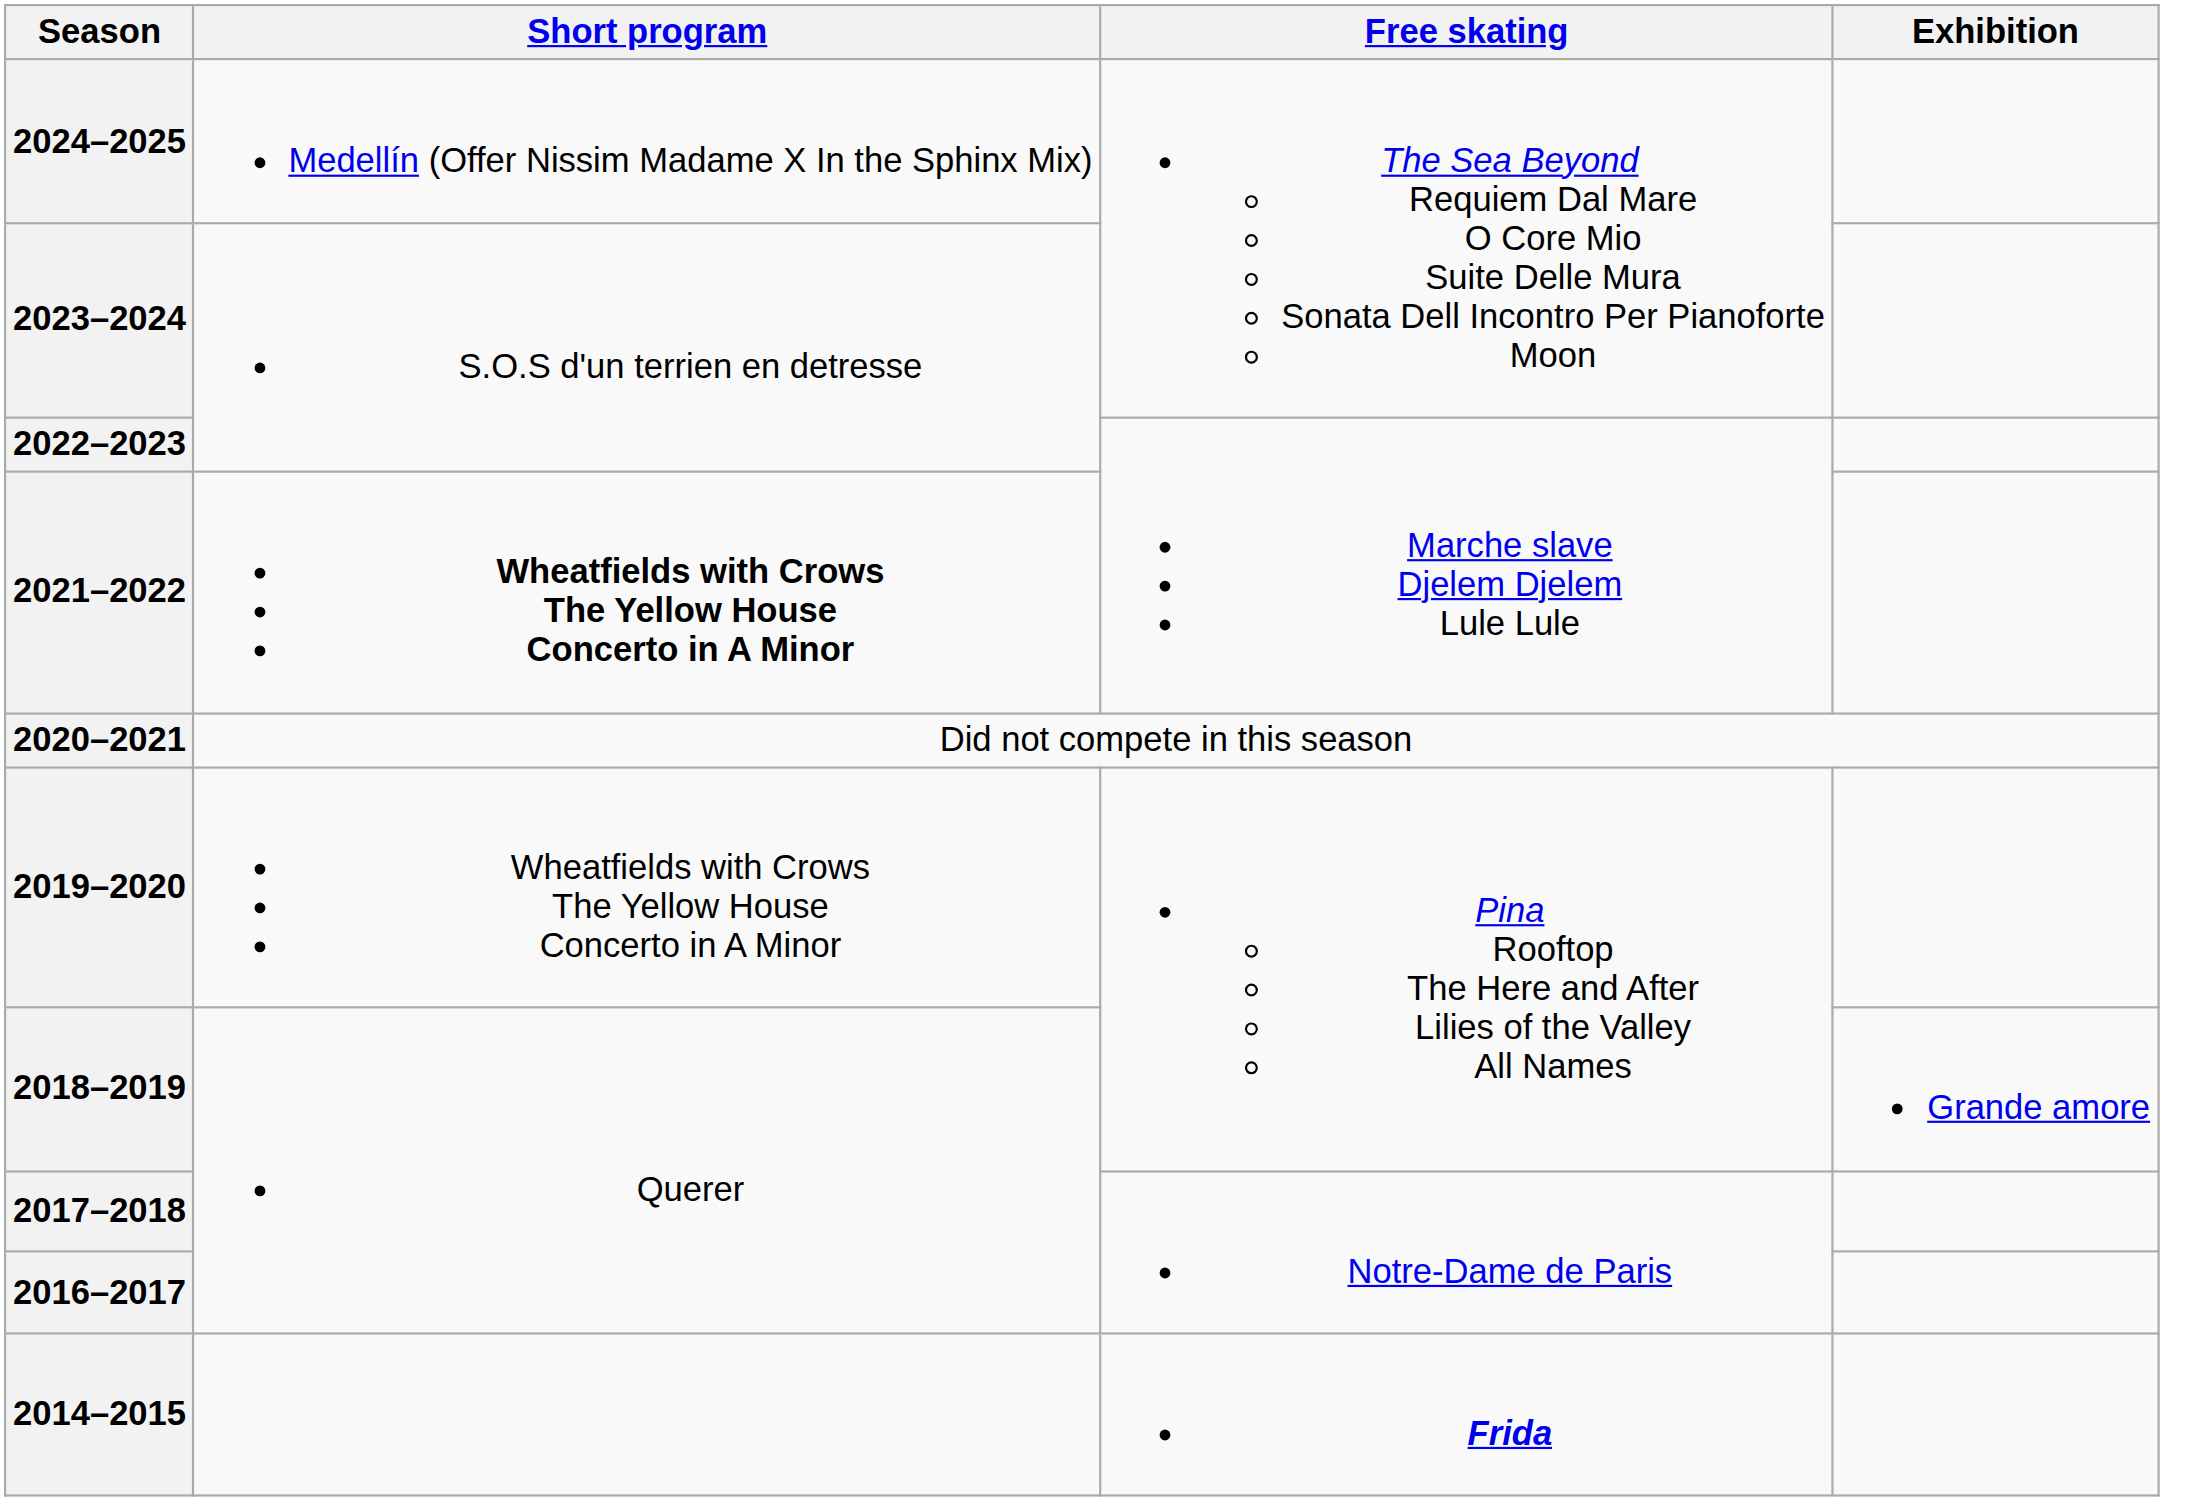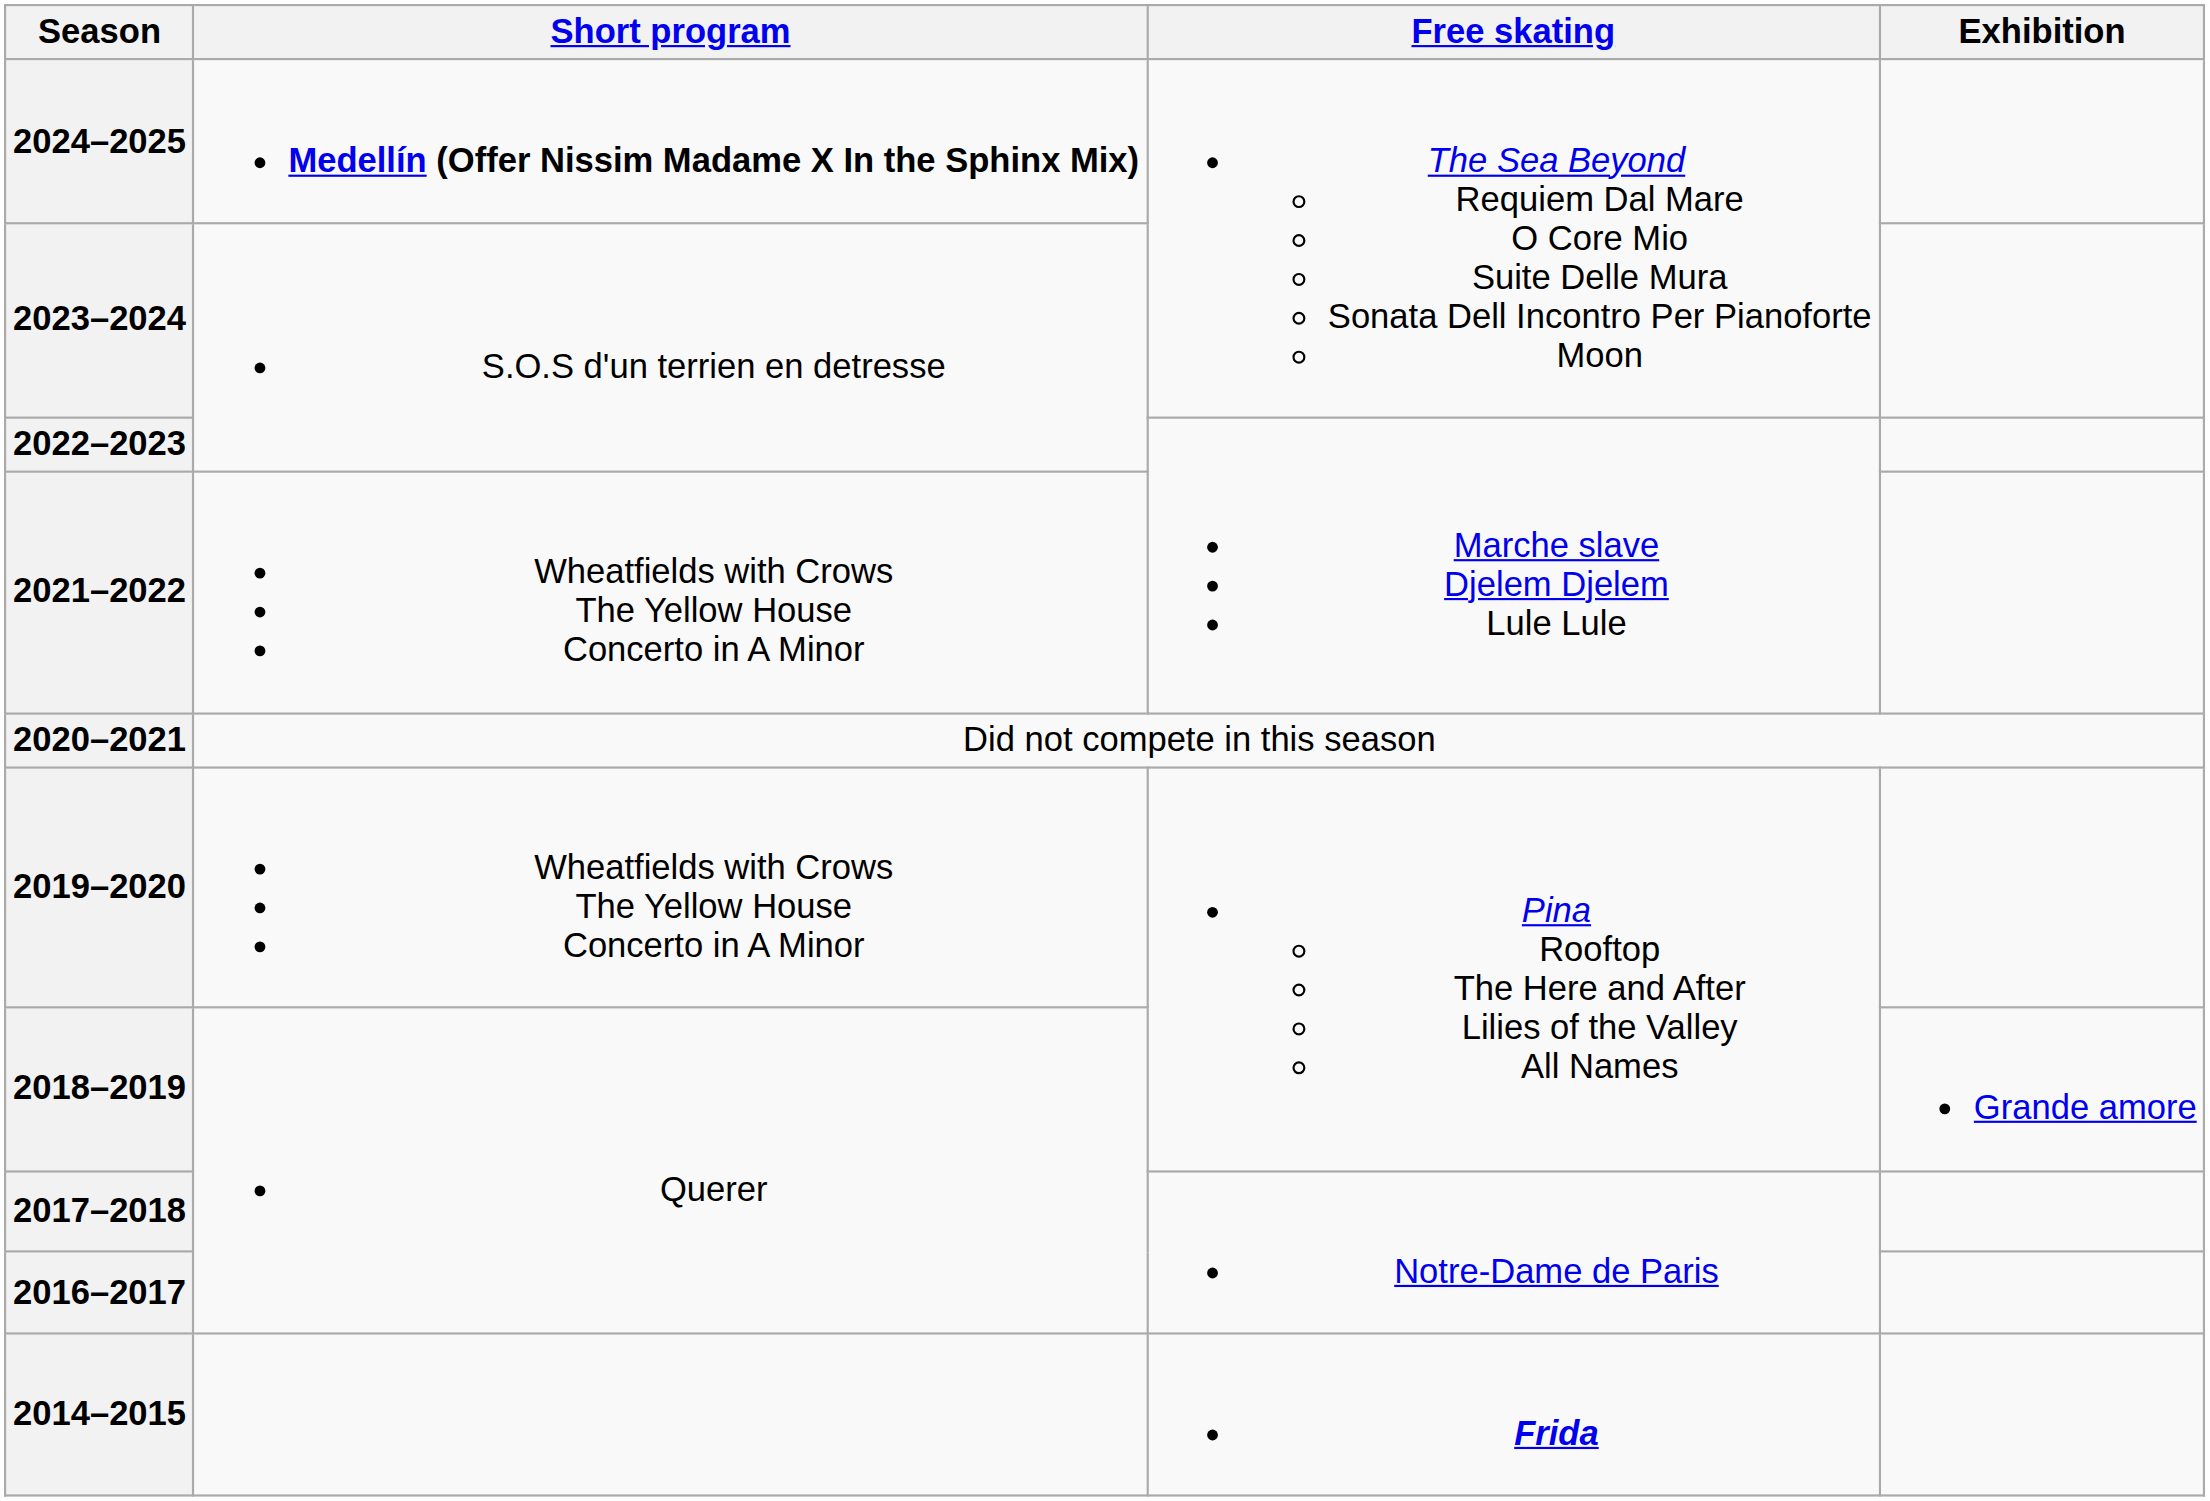(647, 161) normal -> (671, 161) bold
(647, 612) bold -> (671, 612) normal
